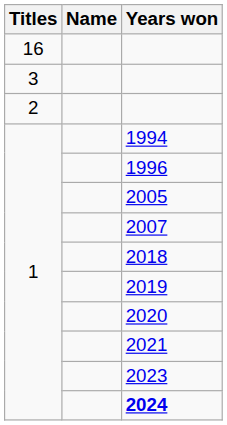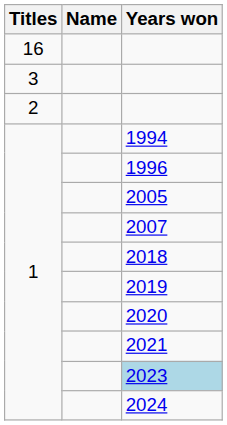(147, 375) no background -> (147, 375) lightblue background
(147, 405) bold -> (147, 405) normal
